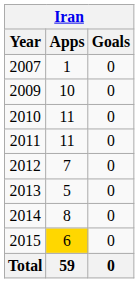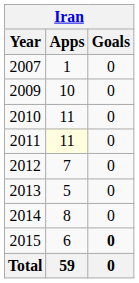(67, 141) no background -> (67, 141) lightyellow background
(67, 240) gold background -> (67, 240) no background
(111, 240) normal -> (111, 240) bold
